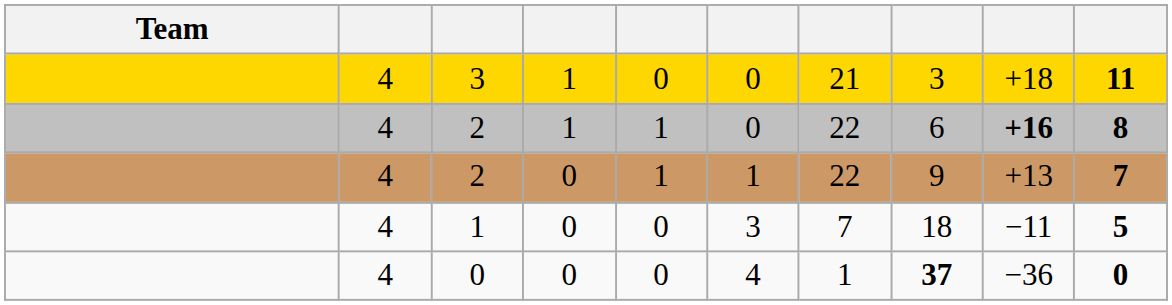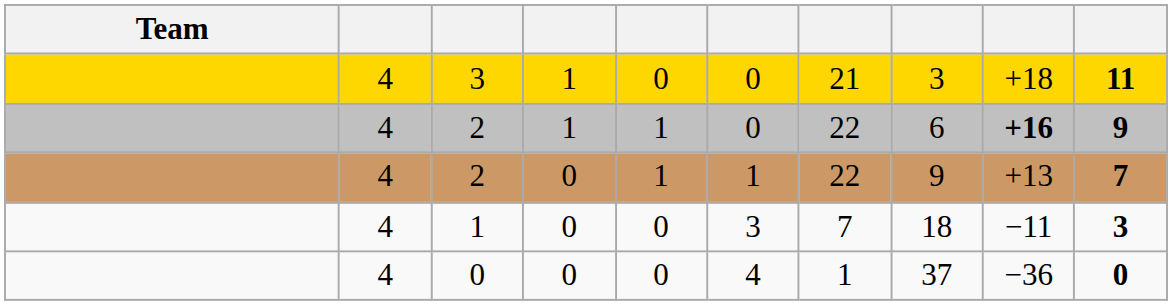(1121, 127) 8 -> (1121, 127) 9
(1121, 226) 5 -> (1121, 226) 3
(937, 275) bold -> (937, 275) normal
